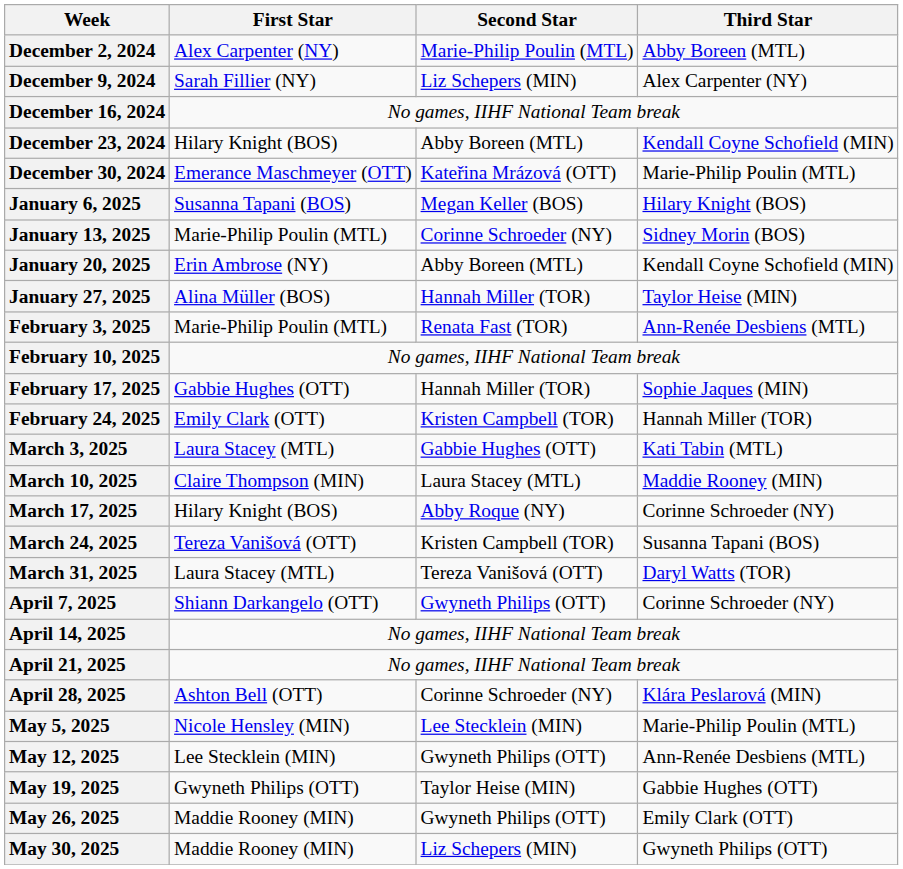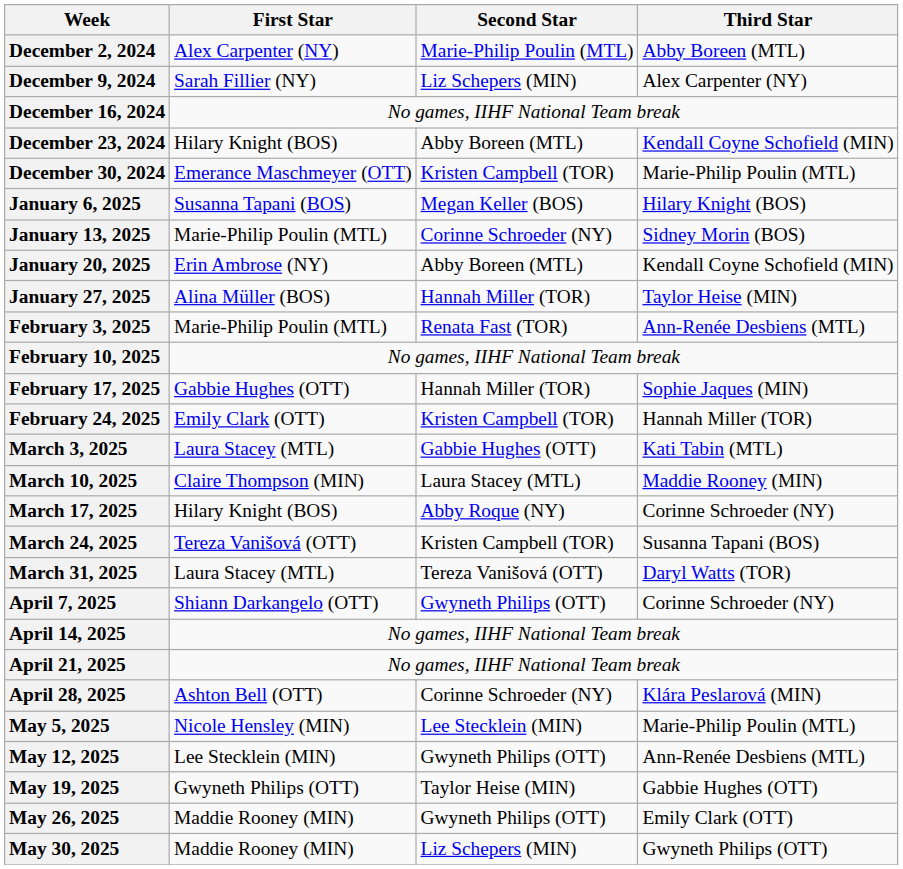(518, 173) Kateřina Mrázová (OTT) -> (517, 173) Kristen Campbell (TOR)
